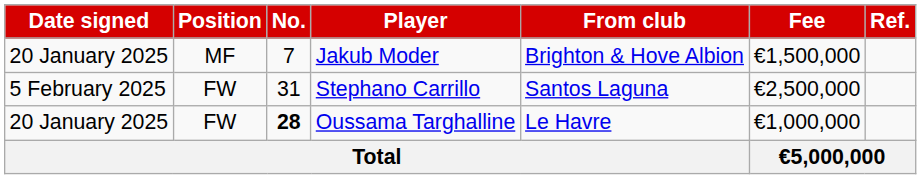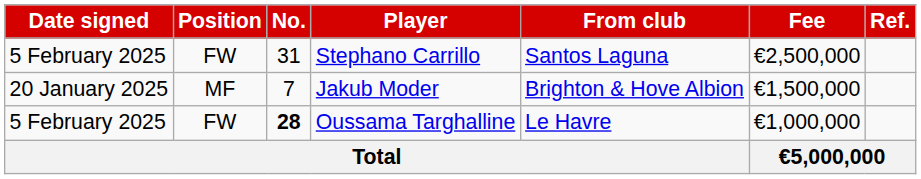rows swapped: (377, 55) <-> (398, 88)
(89, 122) 20 January 2025 -> (88, 122) 5 February 2025
